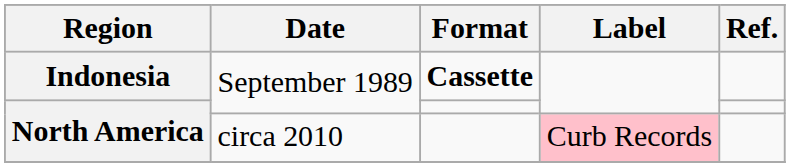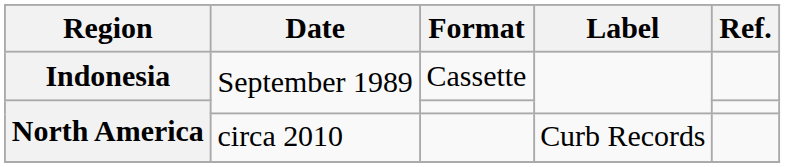(480, 75) bold -> (476, 75) normal
(629, 136) pink background -> (623, 136) no background
